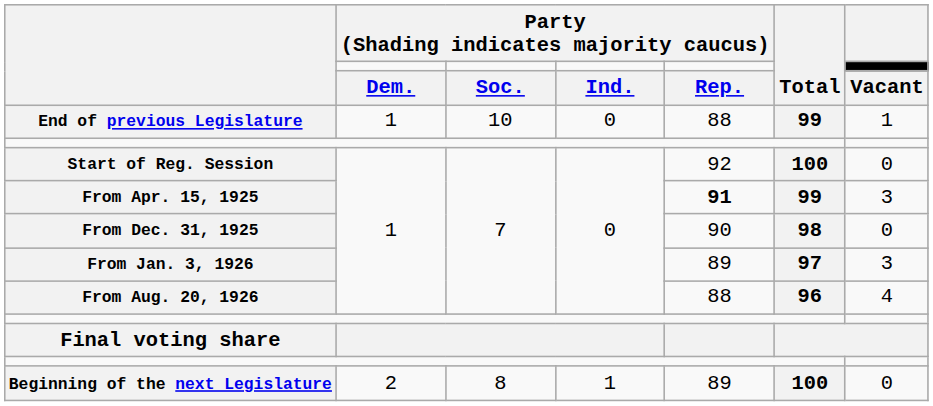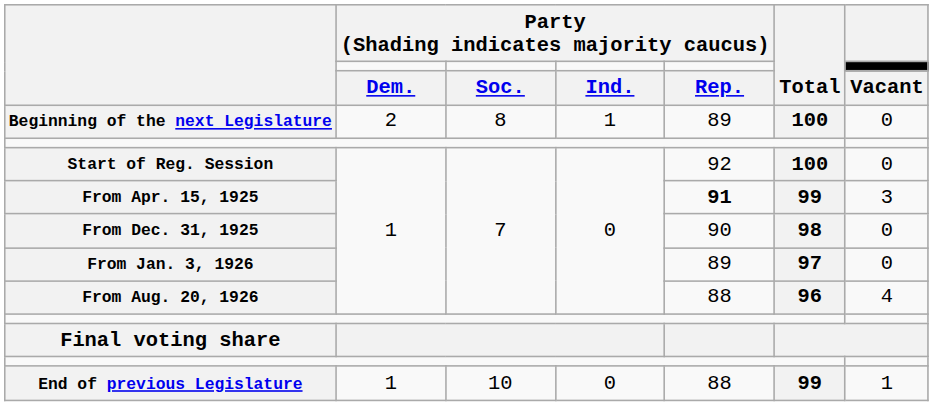rows swapped: (170, 121) <-> (170, 383)
(887, 264) 3 -> (887, 264) 0
